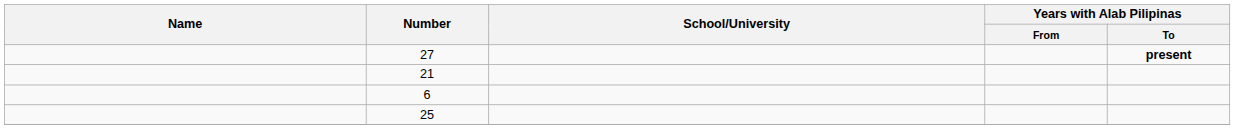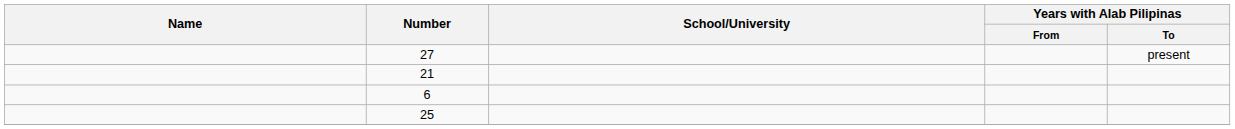(1169, 54) bold -> (1169, 54) normal
